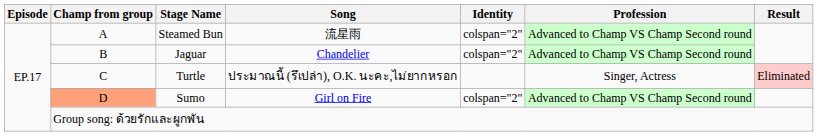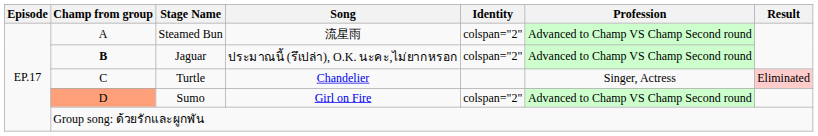(103, 54) normal -> (103, 56) bold
(343, 54) Chandelier -> (343, 57) ประมาณนี้ (รึเปล่า), O.K. นะคะ,ไม่ยากหรอก
(343, 76) ประมาณนี้ (รึเปล่า), O.K. นะคะ,ไม่ยากหรอก -> (343, 78) Chandelier
